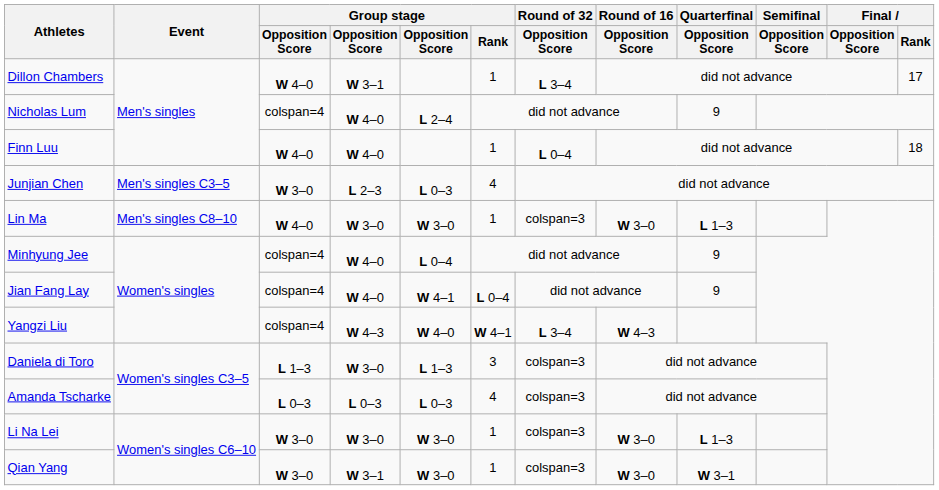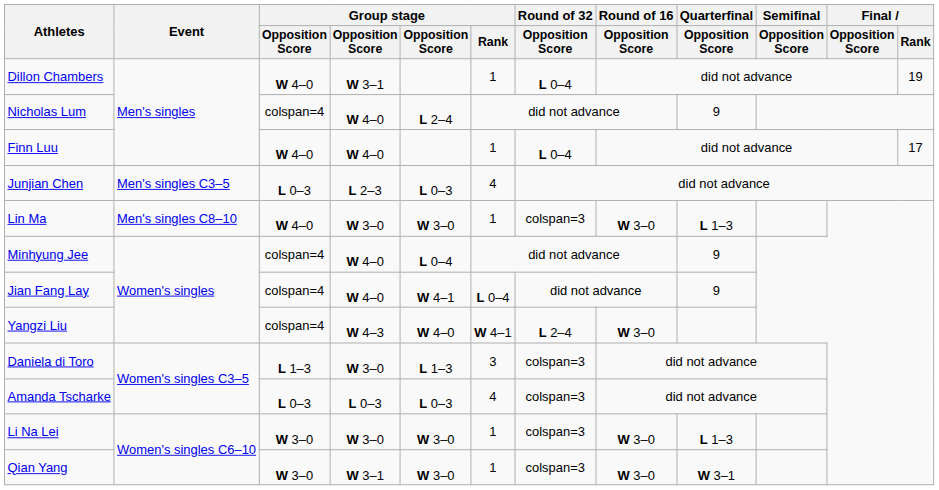(555, 84) L 3–4 -> (555, 84) L 0–4
(915, 77) 17 -> (915, 77) 19
(915, 148) 18 -> (915, 148) 17
(294, 191) W 3–0 -> (294, 191) L 0–3
(555, 333) L 3–4 -> (555, 333) L 2–4
(636, 333) W 4–3 -> (636, 333) W 3–0
